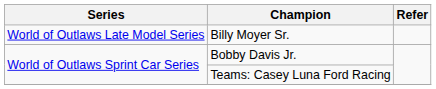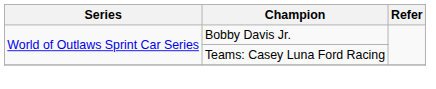- row: (250, 34)
